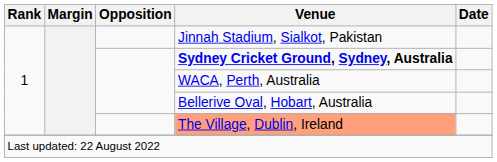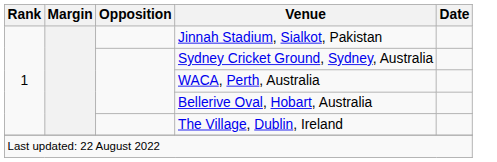(315, 59) bold -> (306, 59) normal
(260, 124) lightsalmon background -> (260, 124) no background
